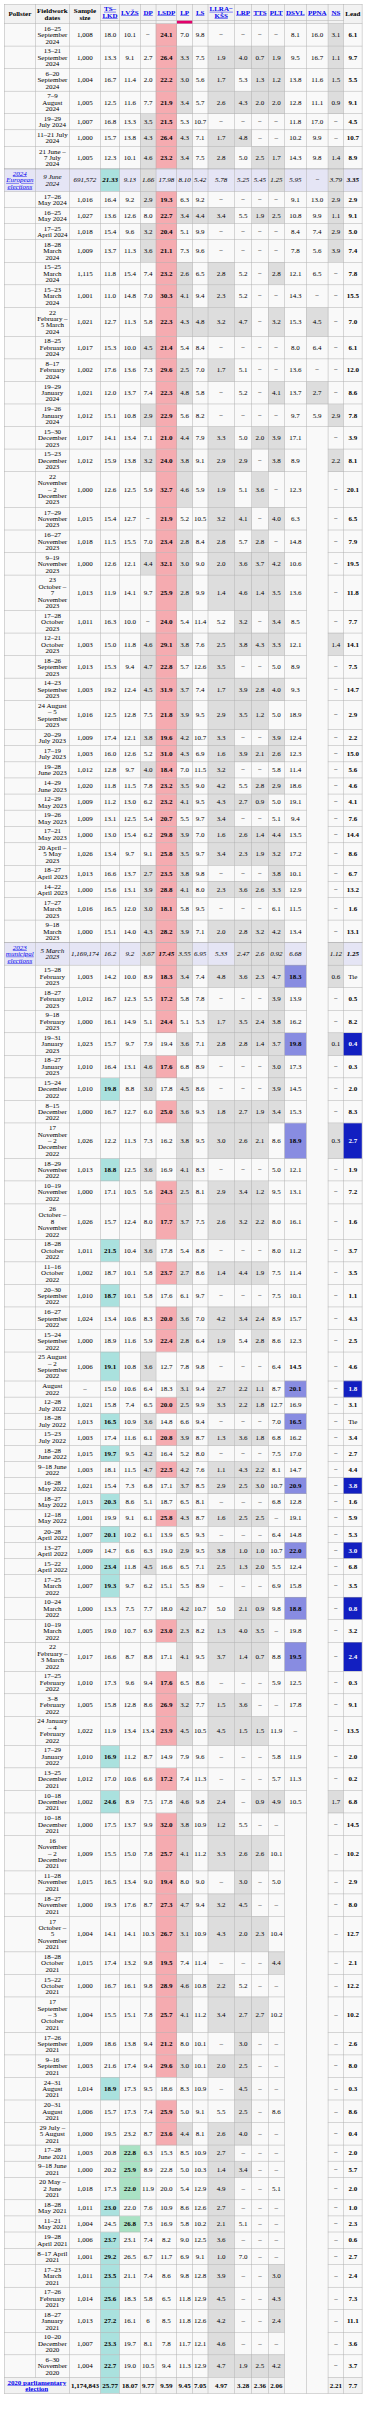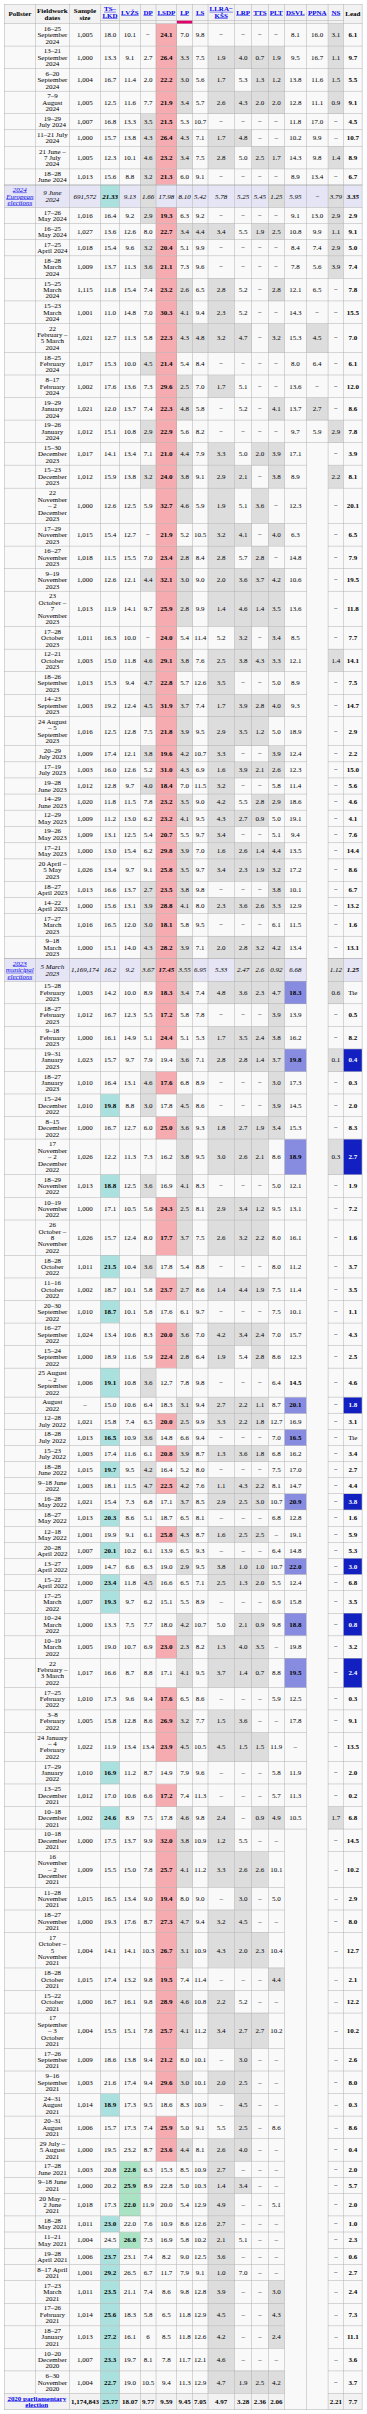(85, 35) 1,008 -> (85, 35) 1,005
+ row: (52, 177)
(243, 460) 2.9 -> (243, 477) 2.1
(276, 1318) 8.9 -> (276, 1334) 7.0
(185, 2256) 6.9 -> (185, 2272) 7.9
